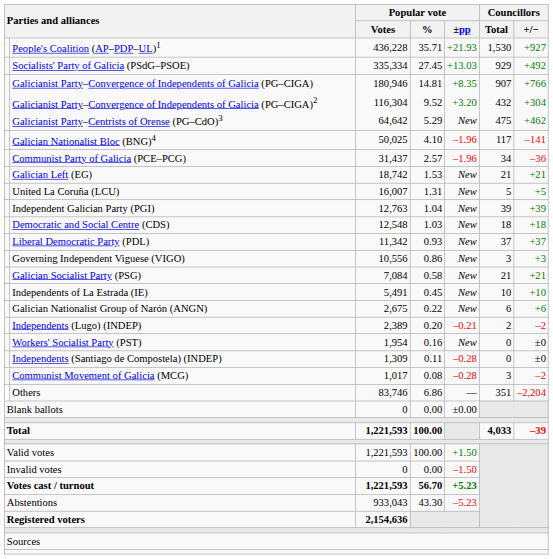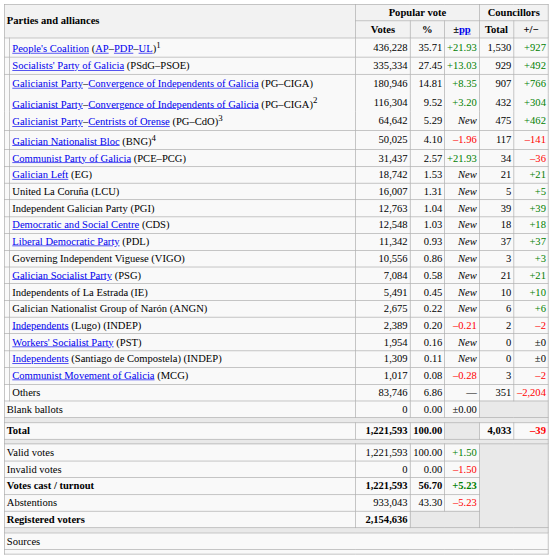(465, 158) –1.96 -> (462, 158) +21.93
(465, 359) –0.28 -> (467, 359) New
